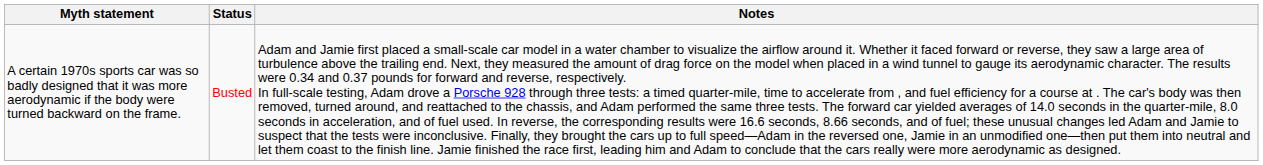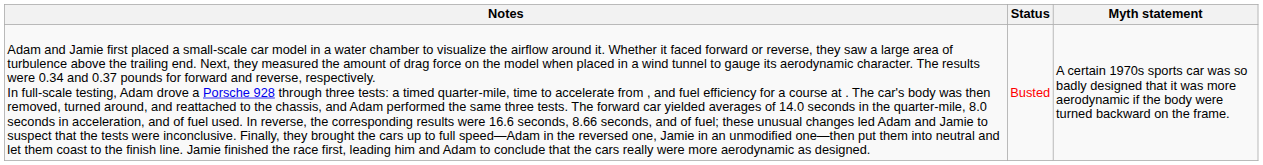columns swapped: (107, 14) <-> (757, 14)
